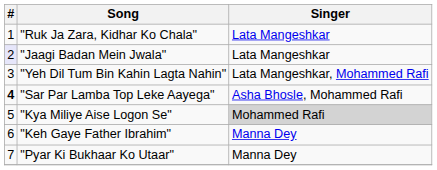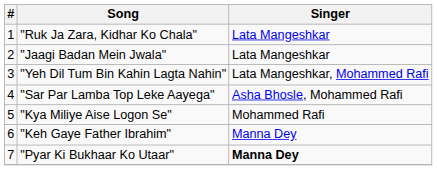(11, 54) lavender background -> (11, 54) no background
(11, 94) bold -> (11, 94) normal
(278, 114) lightgrey background -> (278, 114) no background
(264, 154) normal -> (265, 154) bold
